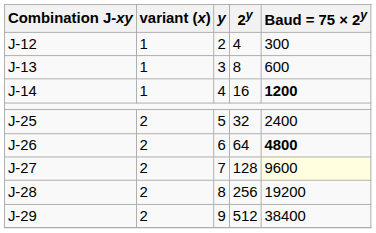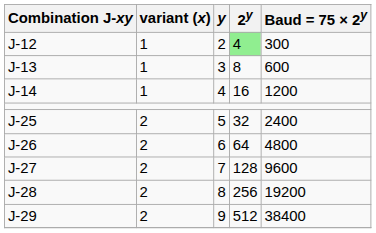(237, 43) no background -> (237, 43) lightgreen background
(281, 91) bold -> (281, 91) normal
(281, 145) bold -> (281, 145) normal
(281, 168) lightyellow background -> (281, 168) no background
